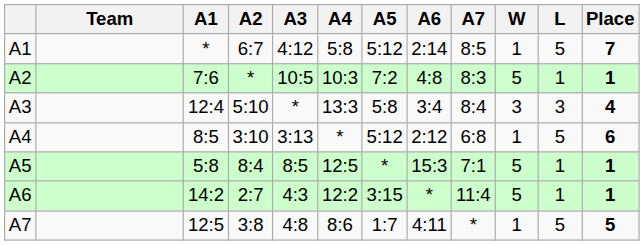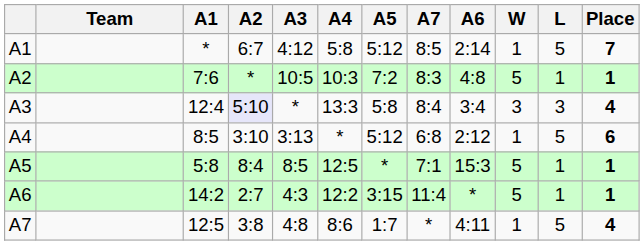columns swapped: (429, 19) <-> (473, 19)
(251, 107) no background -> (251, 107) lavender background
(610, 225) 5 -> (610, 225) 4
